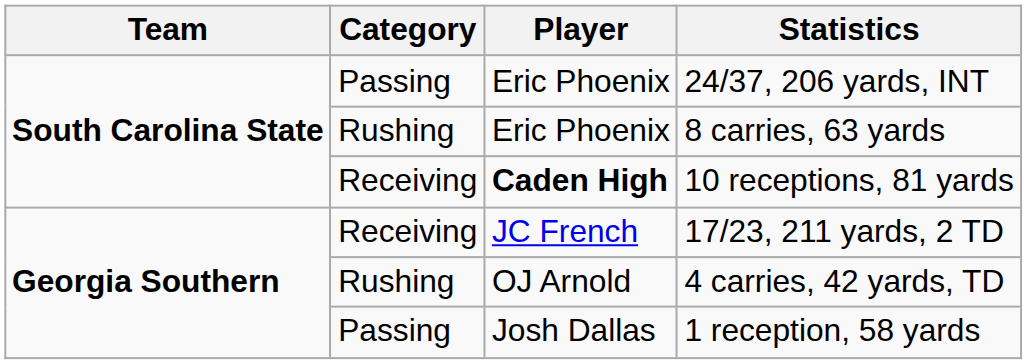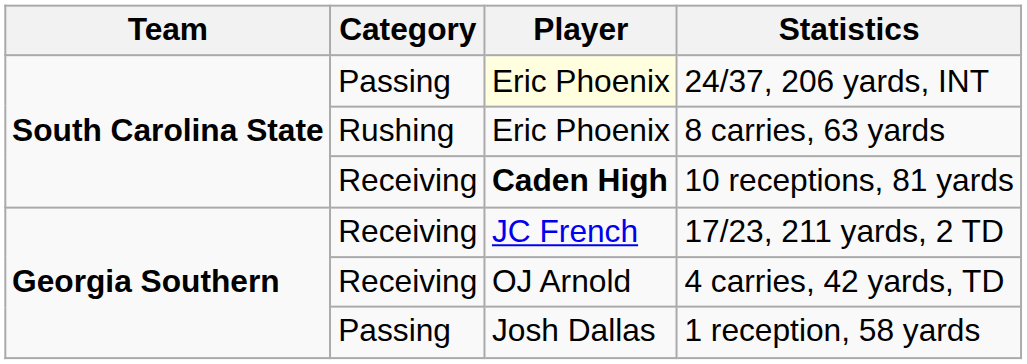(581, 80) no background -> (581, 80) lightyellow background
(396, 281) Rushing -> (408, 281) Receiving
